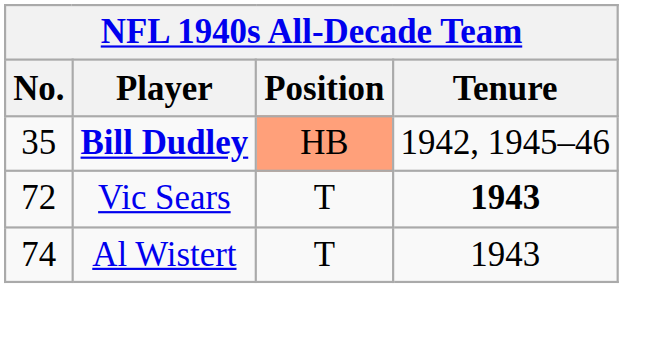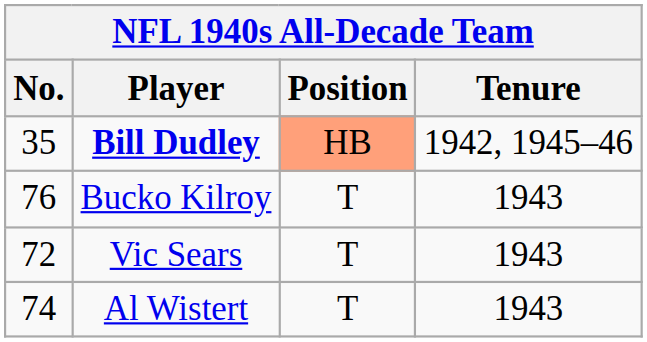+ row: (176, 198)
(505, 198) bold -> (528, 253) normal
